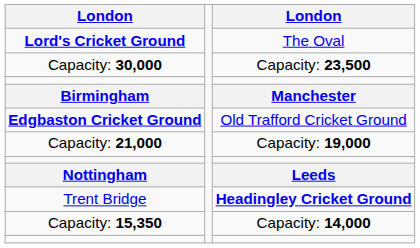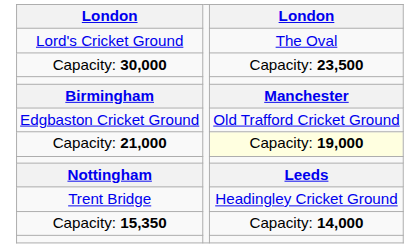(105, 40) bold -> (110, 40) normal
(105, 119) bold -> (110, 119) normal
(314, 144) no background -> (306, 144) lightyellow background
(314, 199) bold -> (306, 199) normal
